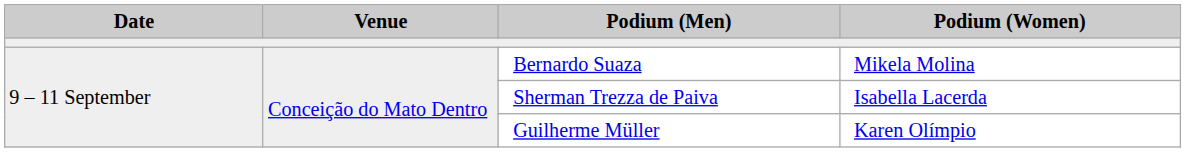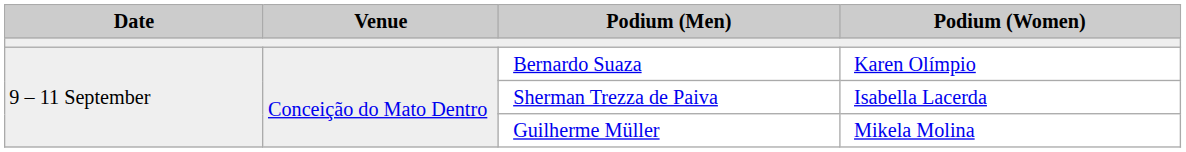(909, 64) Mikela Molina -> (910, 64) Karen Olímpio
(910, 130) Karen Olímpio -> (909, 130) Mikela Molina
